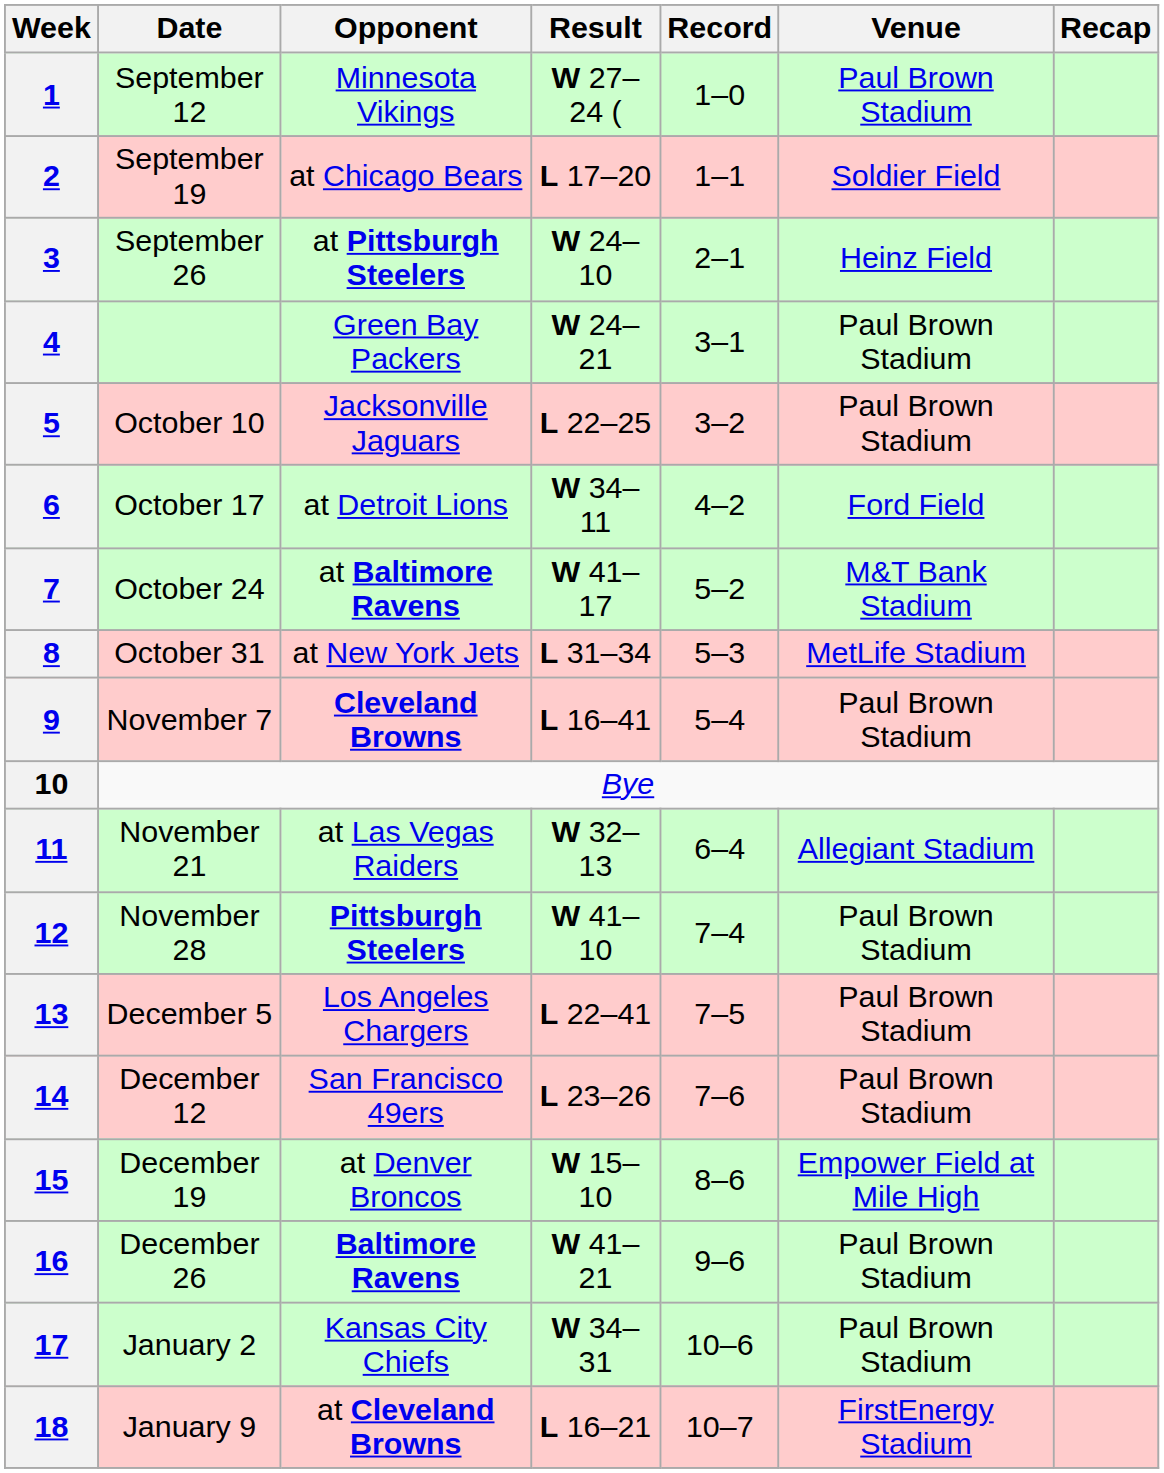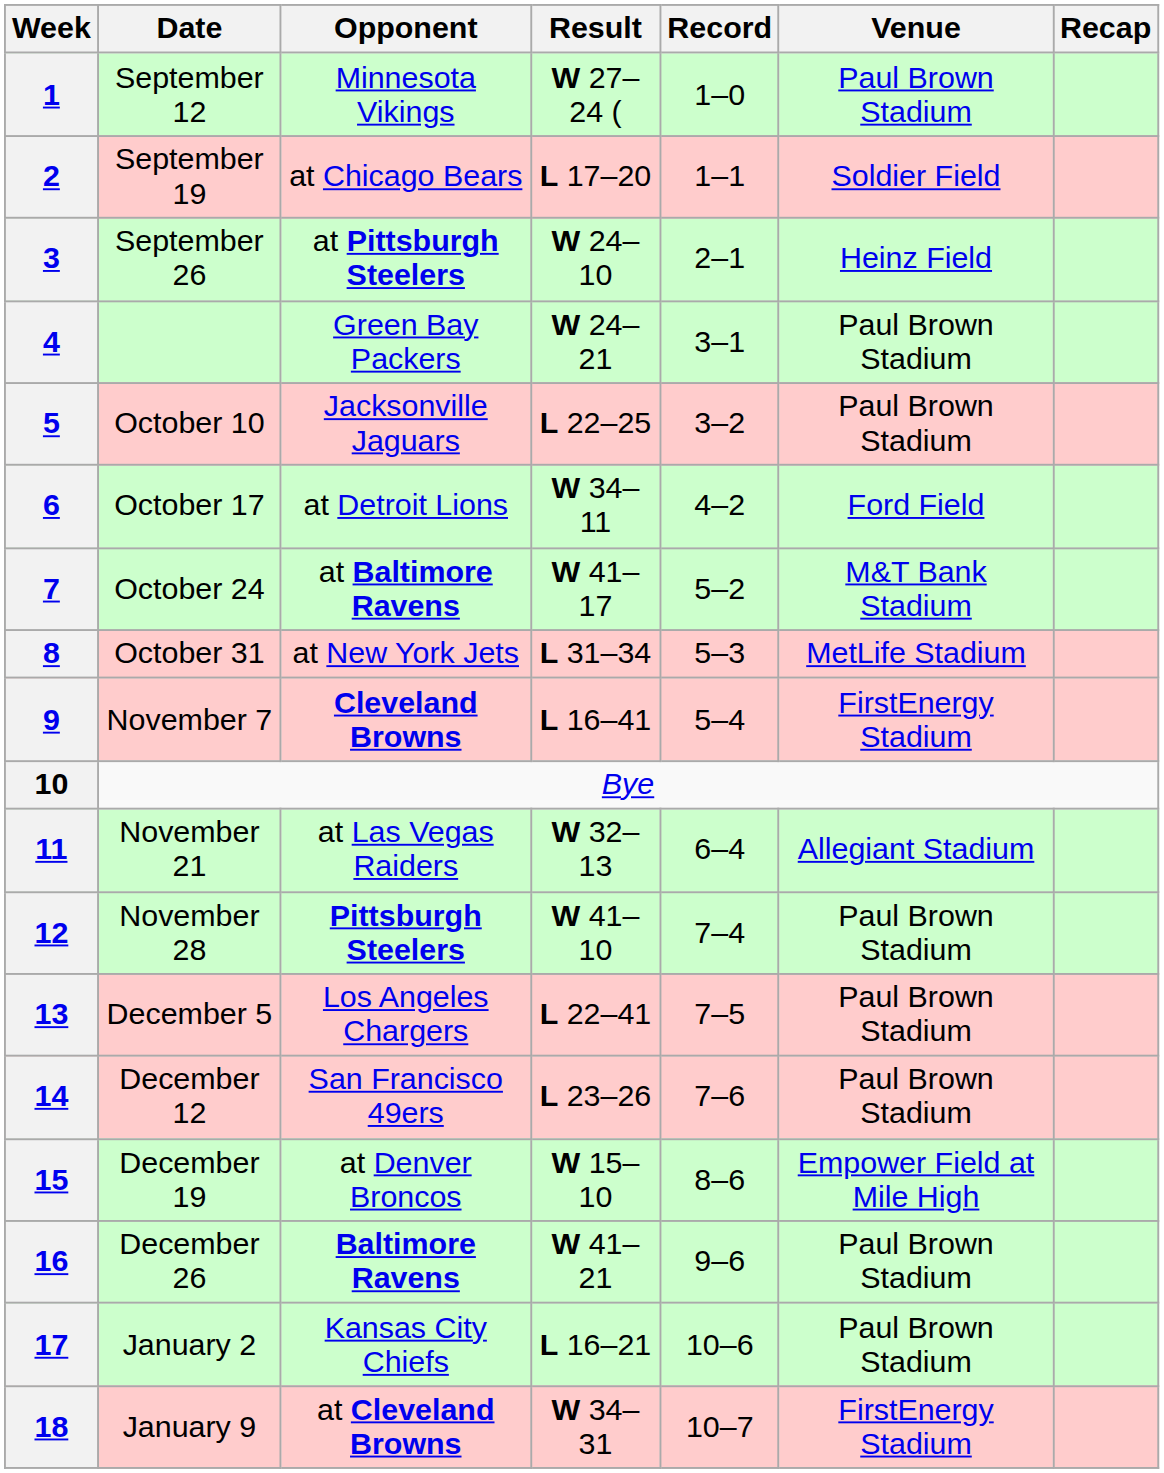(916, 719) Paul Brown Stadium -> (916, 719) FirstEnergy Stadium
(595, 1344) W 34–31 -> (595, 1344) L 16–21
(595, 1426) L 16–21 -> (595, 1426) W 34–31
